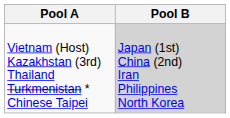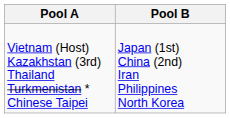(151, 75) lightgrey background -> (151, 75) no background
